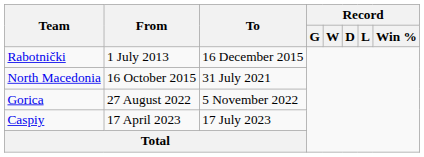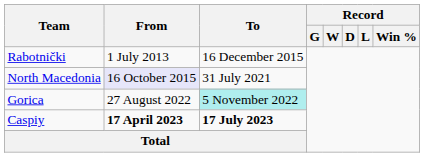(152, 78) no background -> (152, 78) lavender background
(250, 99) no background -> (250, 99) paleturquoise background
(144, 120) normal -> (145, 120) bold
(237, 120) normal -> (238, 120) bold
